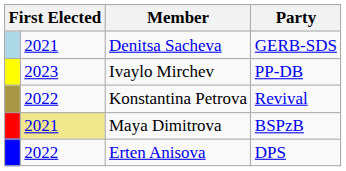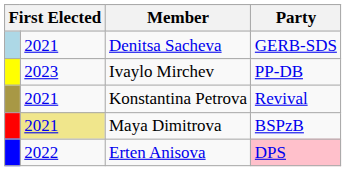(41, 98) 2022 -> (41, 98) 2021
(270, 152) no background -> (270, 152) pink background
